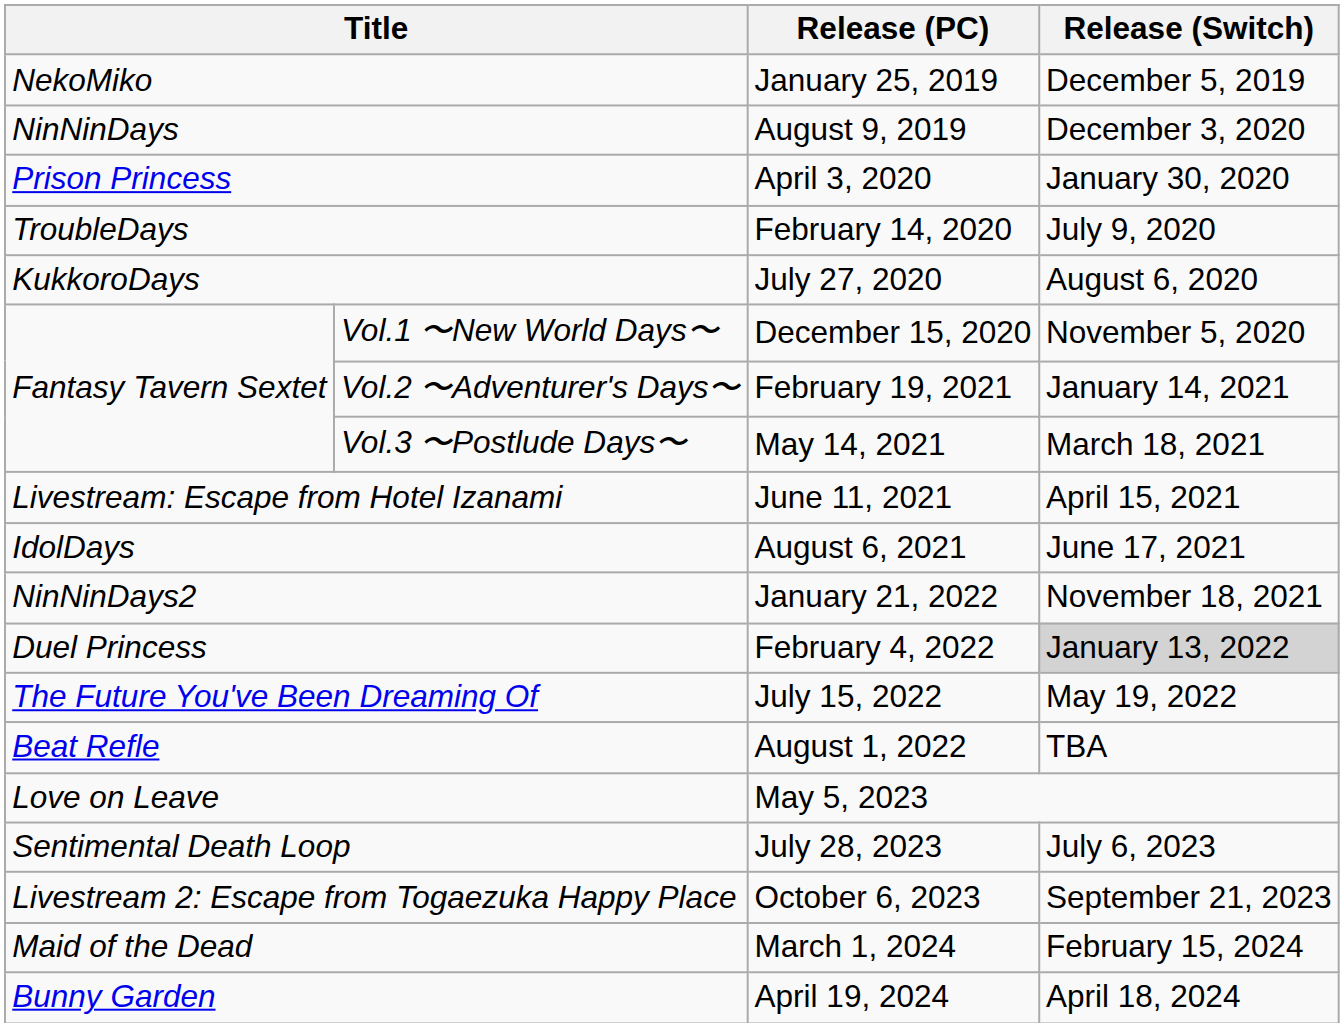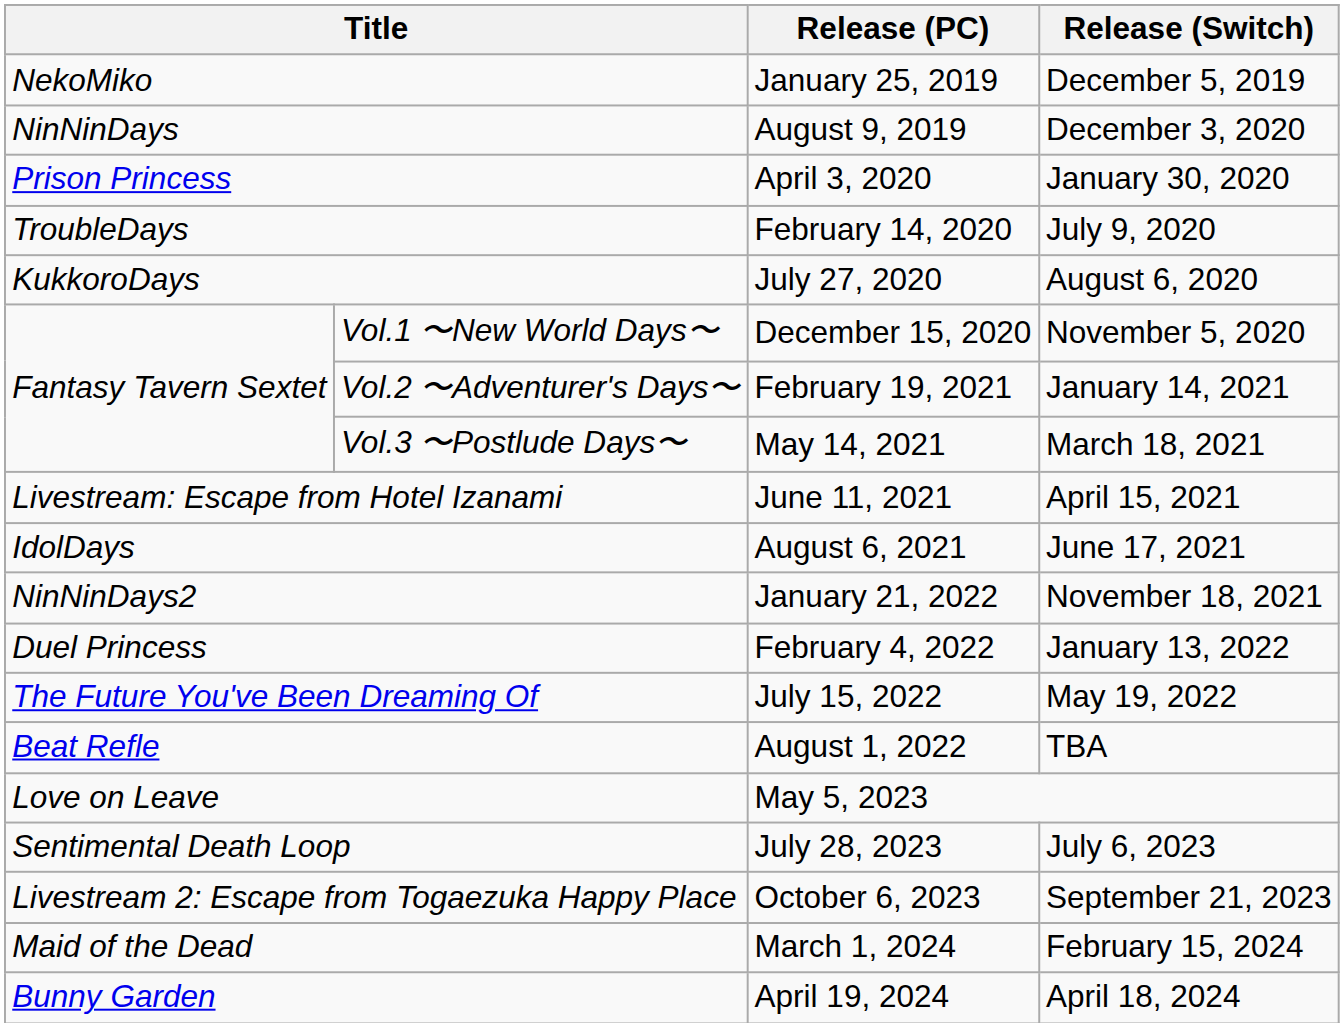(1168, 647) lightgrey background -> (1168, 647) no background
